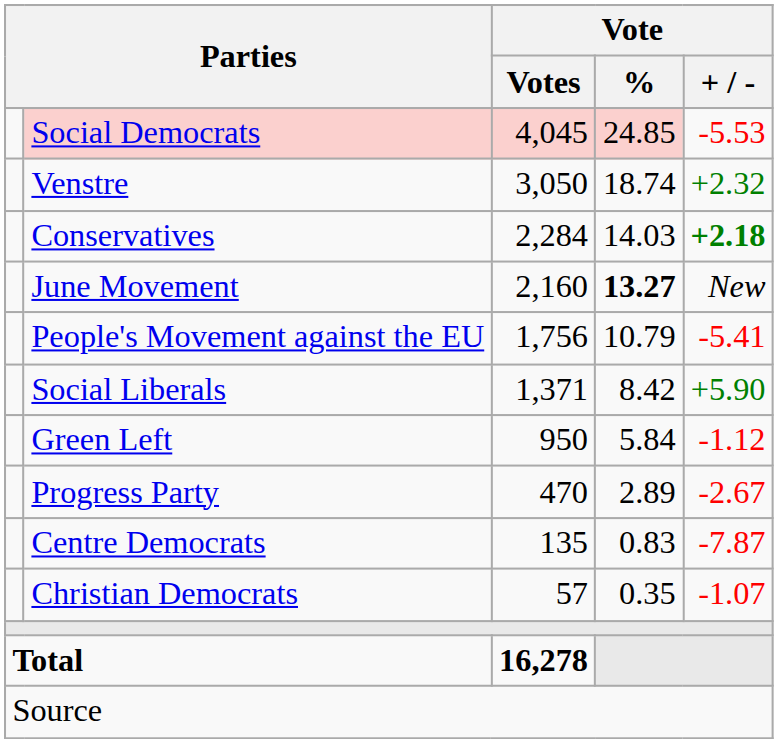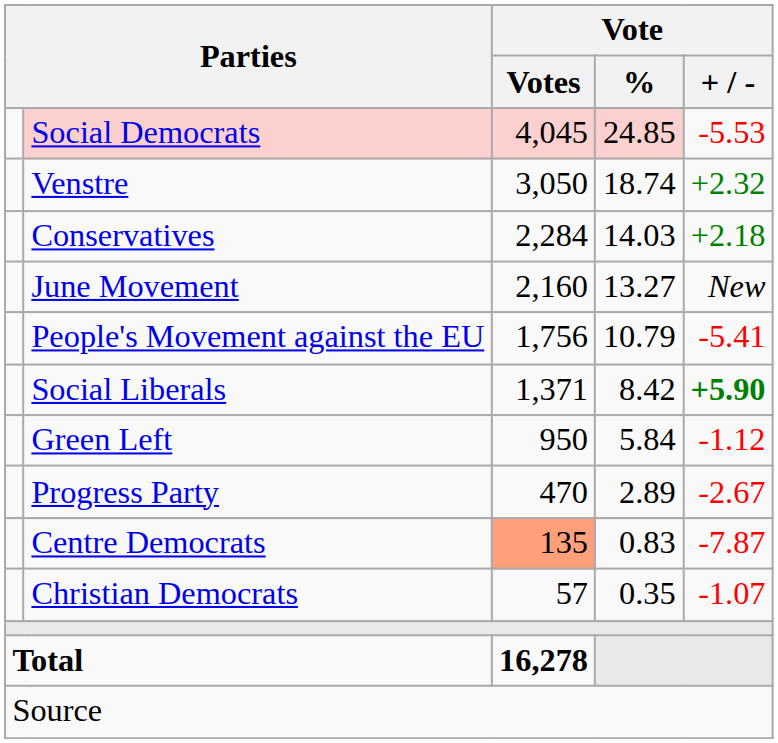(728, 235) bold -> (728, 235) normal
(639, 286) bold -> (639, 286) normal
(728, 388) normal -> (728, 388) bold
(564, 542) no background -> (564, 542) lightsalmon background
